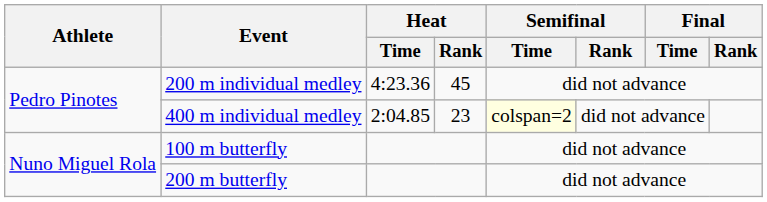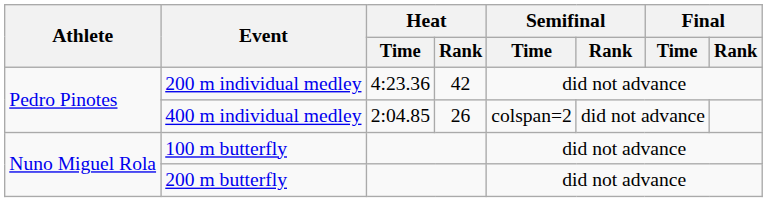(461, 83) 45 -> (461, 83) 42
(461, 116) 23 -> (461, 116) 26
(532, 116) lightyellow background -> (532, 116) no background
